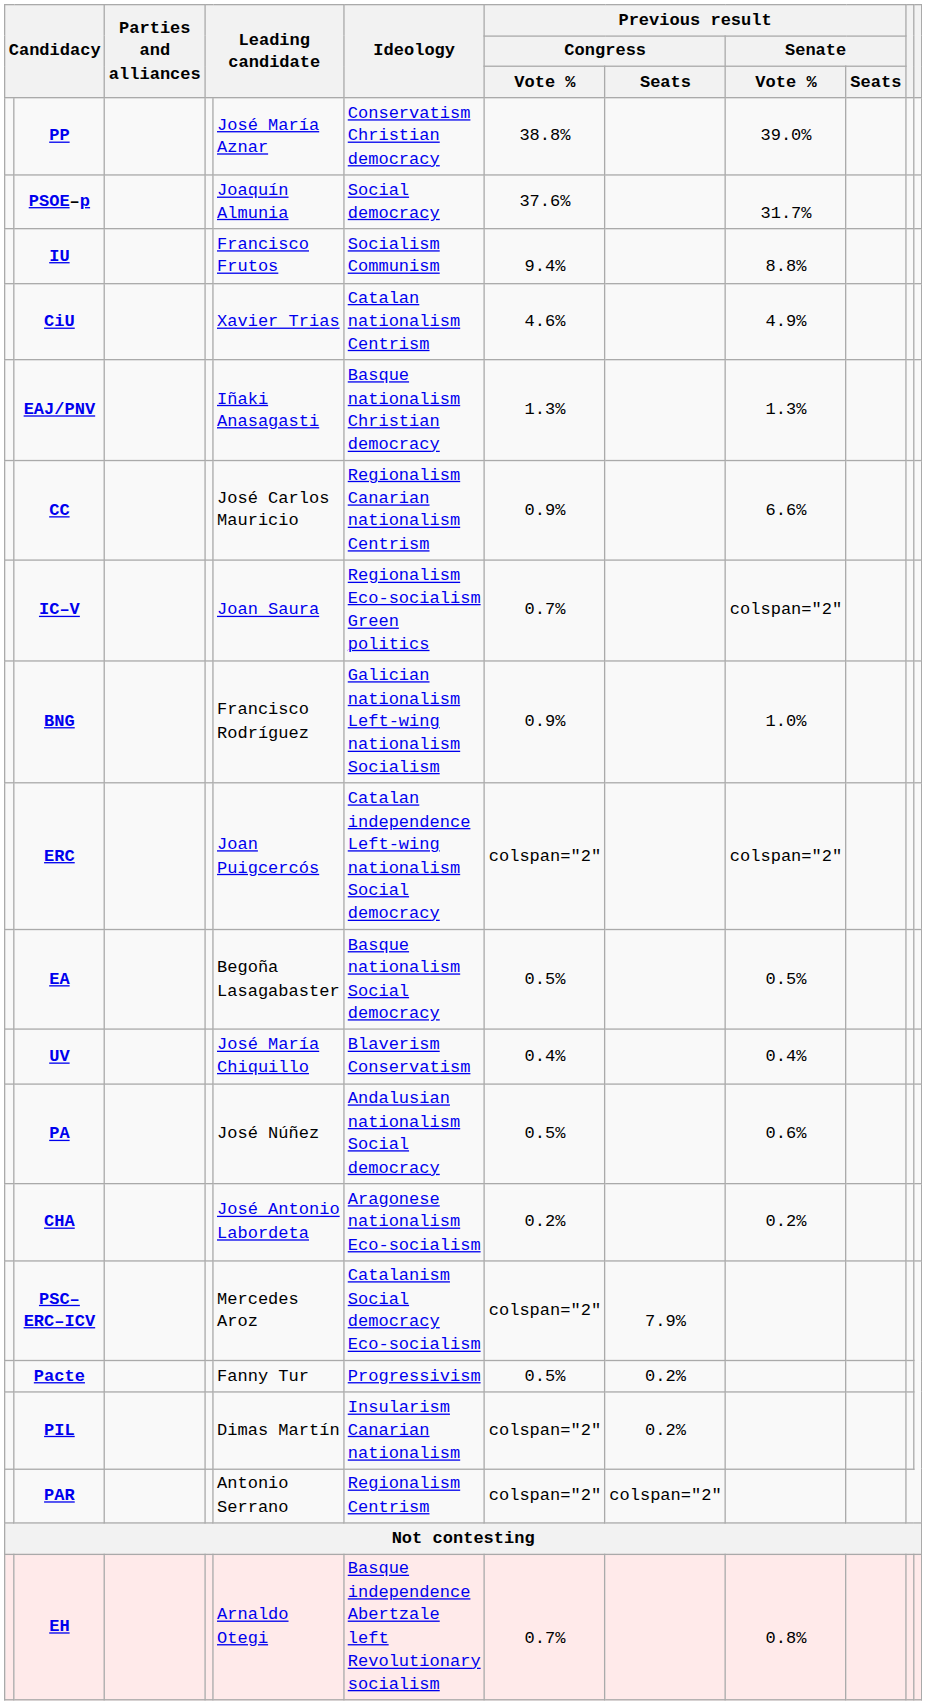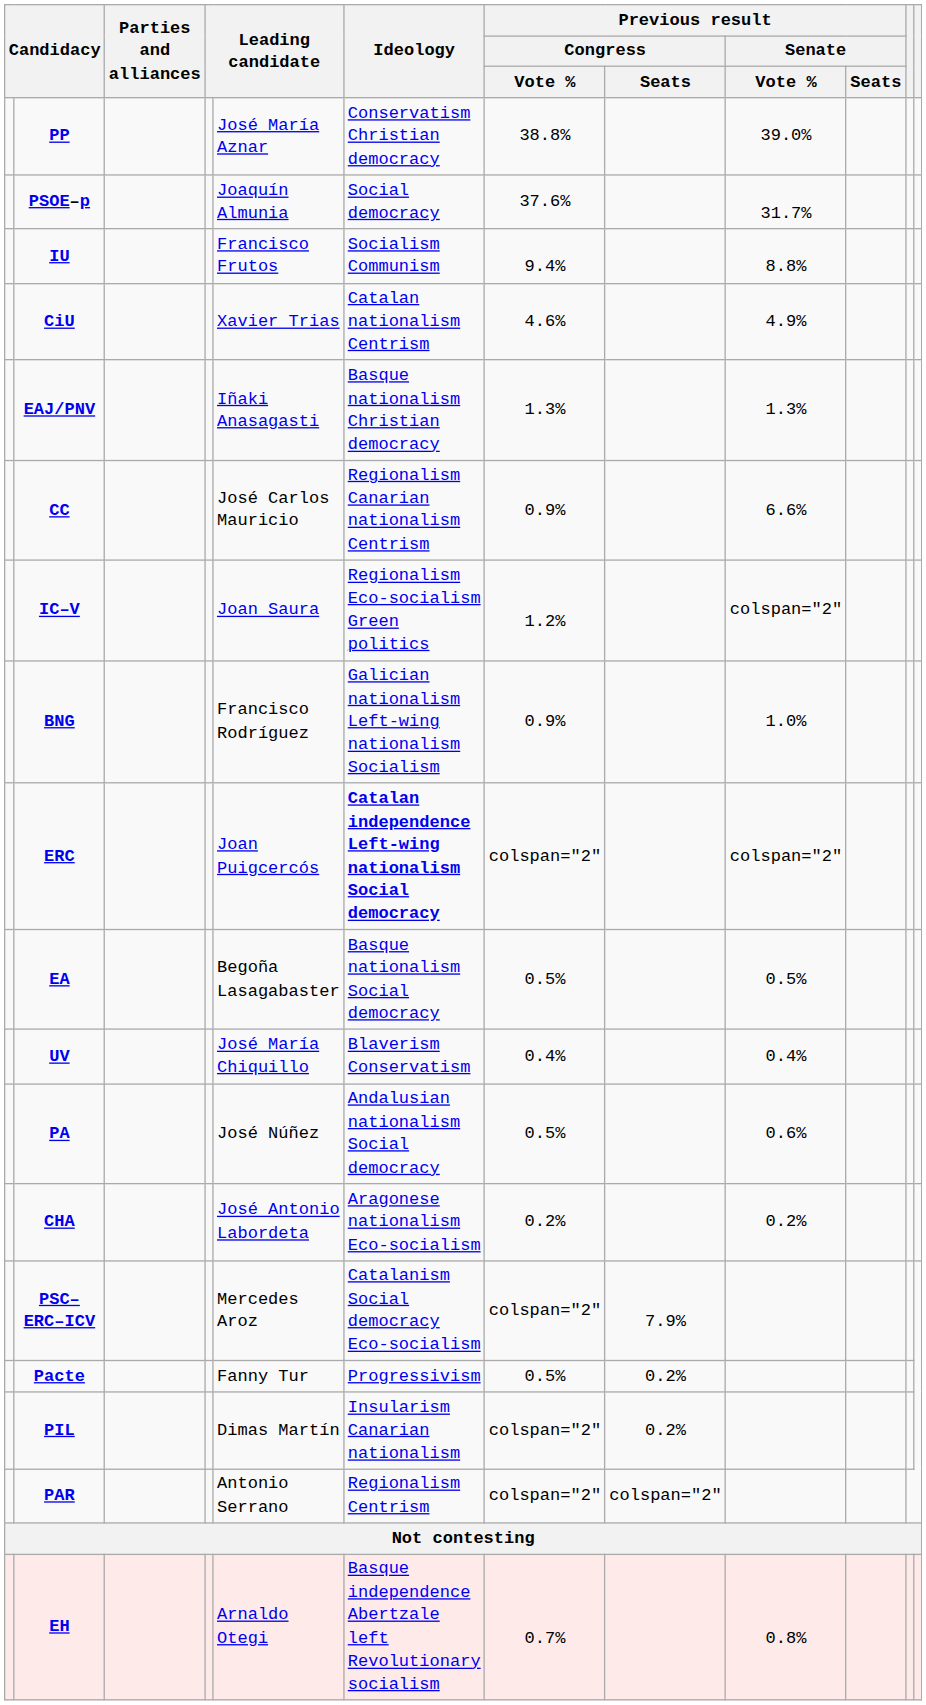(545, 610) 0.7% -> (545, 621) 1.2%
(409, 856) normal -> (409, 856) bold
